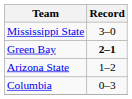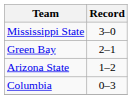(107, 49) bold -> (107, 49) normal
